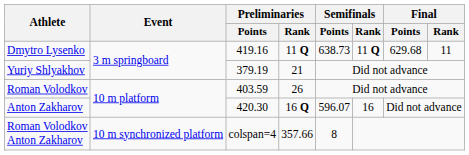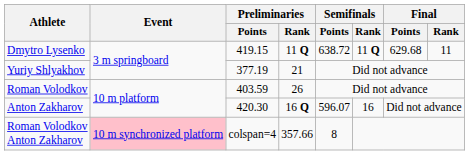(252, 51) 419.16 -> (252, 51) 419.15
(334, 51) 638.73 -> (334, 51) 638.72
(252, 70) 379.19 -> (252, 70) 377.19
(158, 134) no background -> (158, 134) pink background
